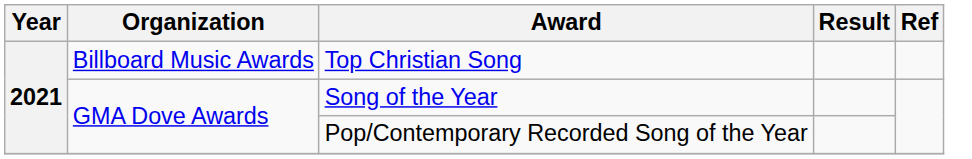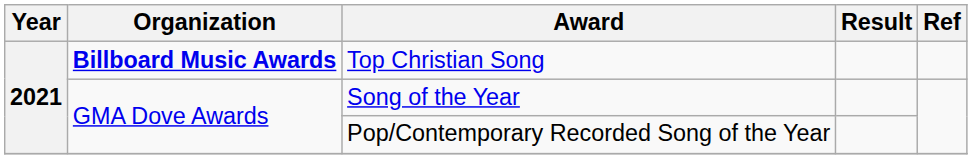(193, 60) normal -> (205, 60) bold
